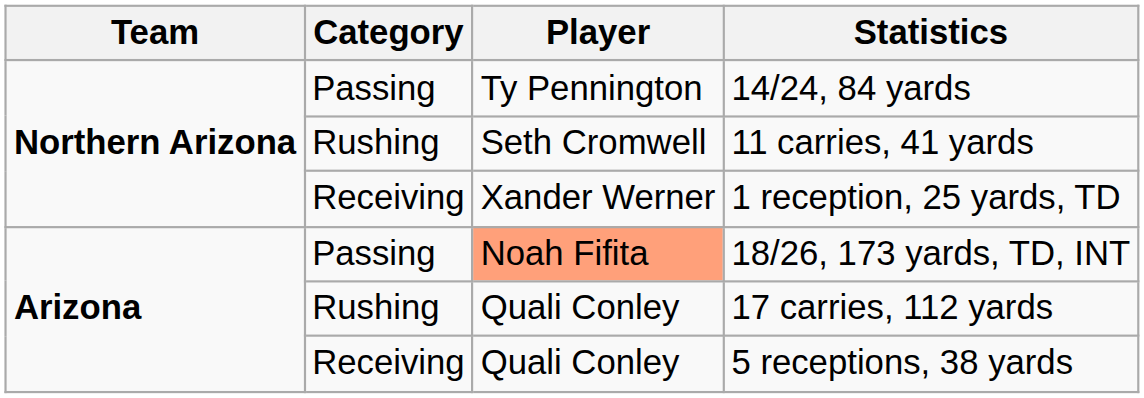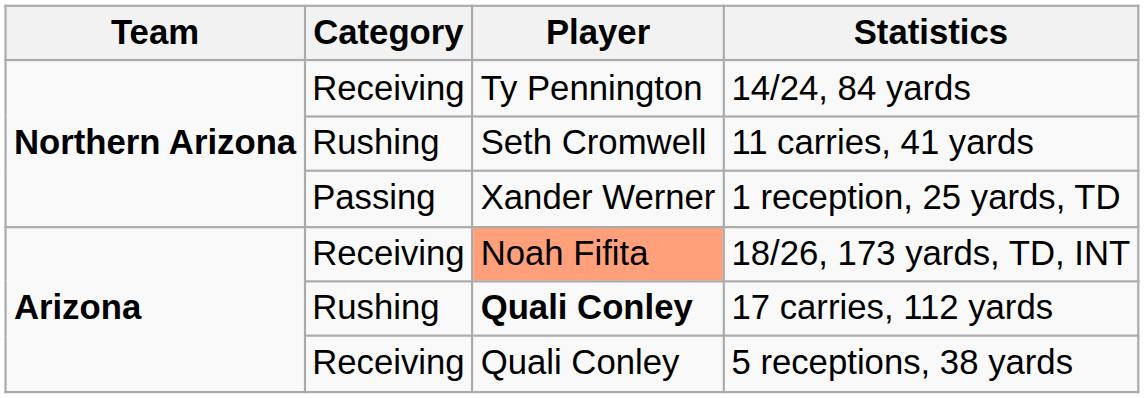(374, 87) Passing -> (388, 87) Receiving
(388, 197) Receiving -> (374, 197) Passing
(374, 253) Passing -> (388, 253) Receiving
(580, 308) normal -> (587, 308) bold
